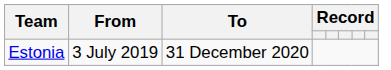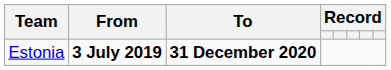(115, 52) normal -> (117, 52) bold
(237, 52) normal -> (243, 52) bold
